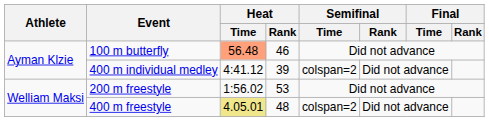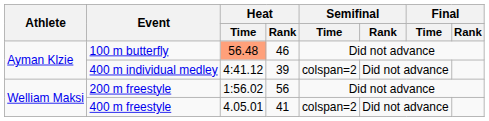(283, 89) 53 -> (283, 89) 56
(243, 108) khaki background -> (243, 108) no background
(283, 108) 48 -> (283, 108) 41
